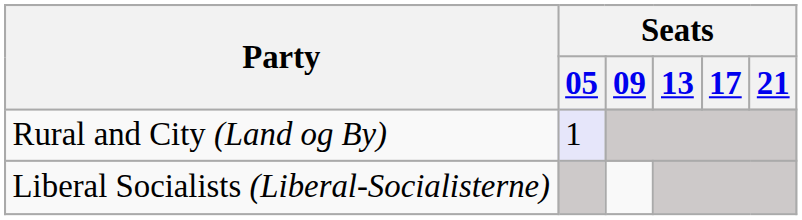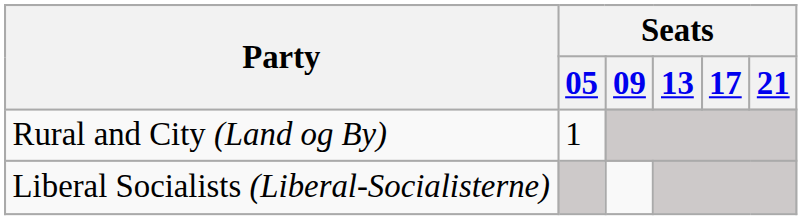(573, 134) lavender background -> (573, 134) no background
